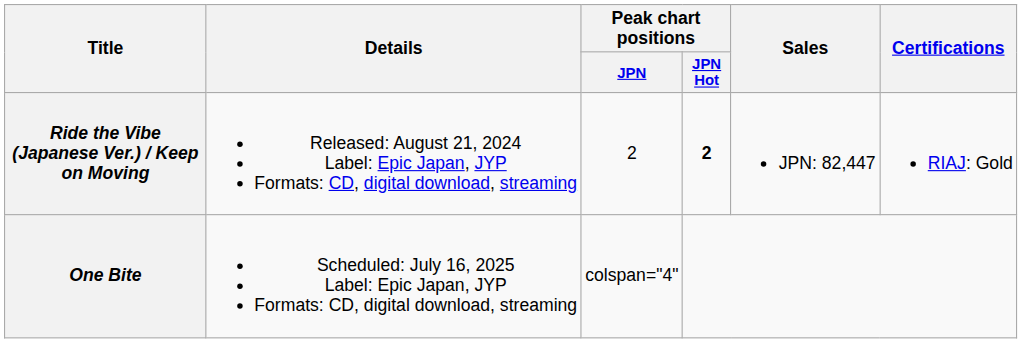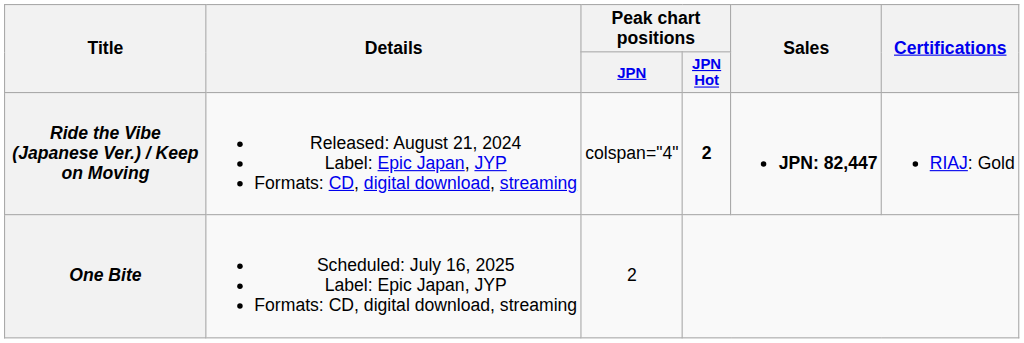(632, 153) 2 -> (632, 153) colspan="4"
(805, 164) normal -> (806, 164) bold
(632, 276) colspan="4" -> (632, 276) 2
